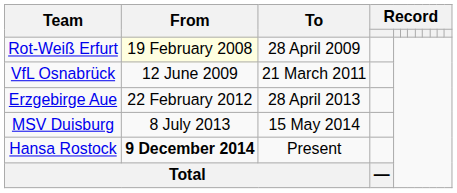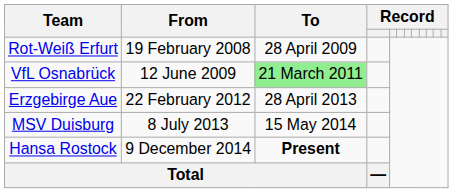(190, 49) lightyellow background -> (188, 49) no background
(314, 74) no background -> (311, 74) lightgreen background
(190, 149) bold -> (188, 149) normal
(314, 149) normal -> (311, 149) bold
